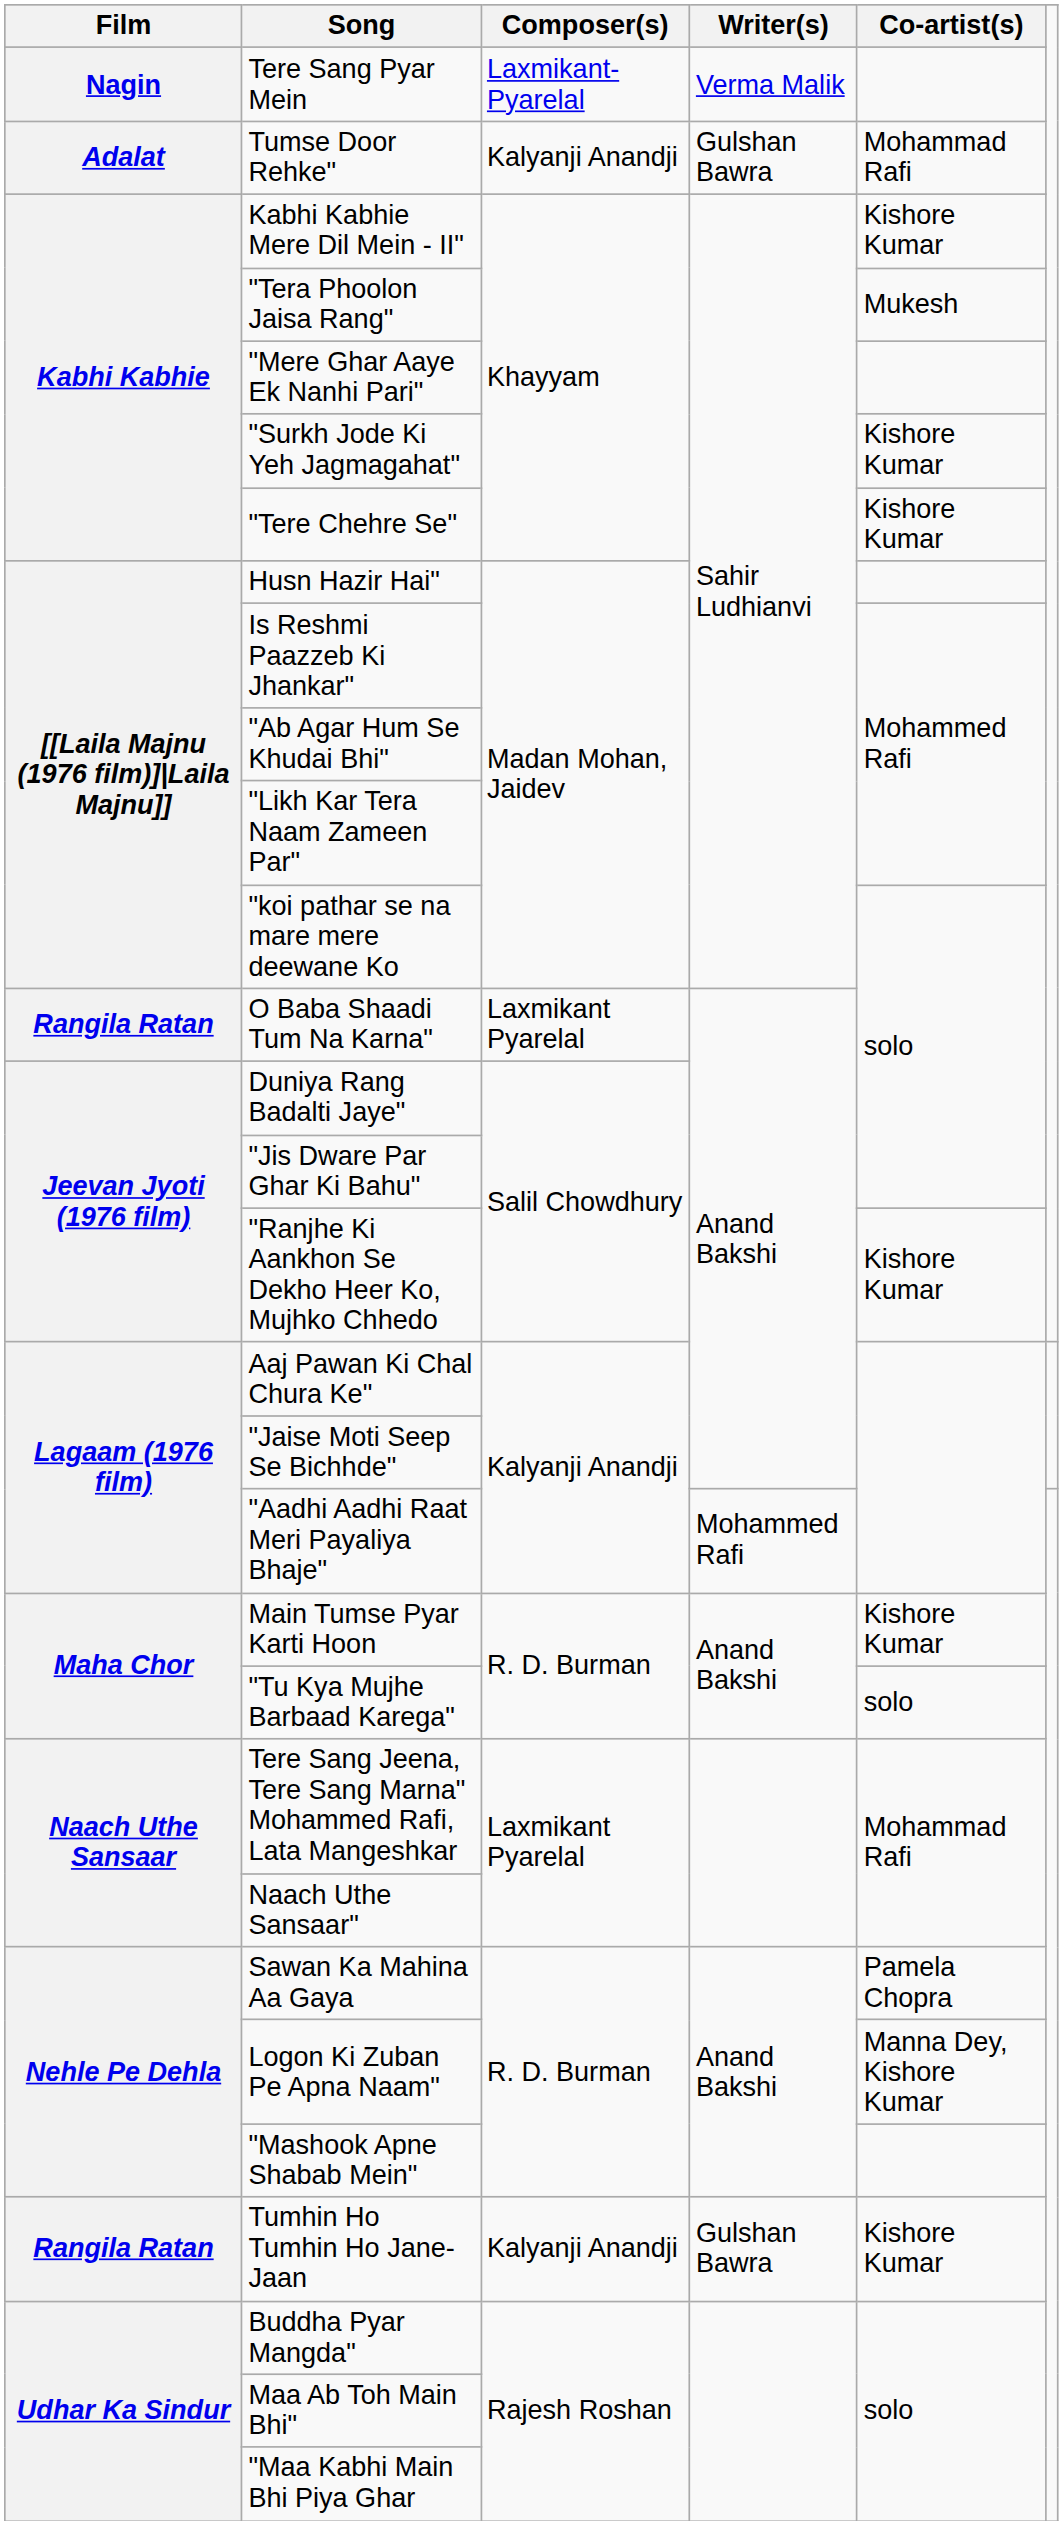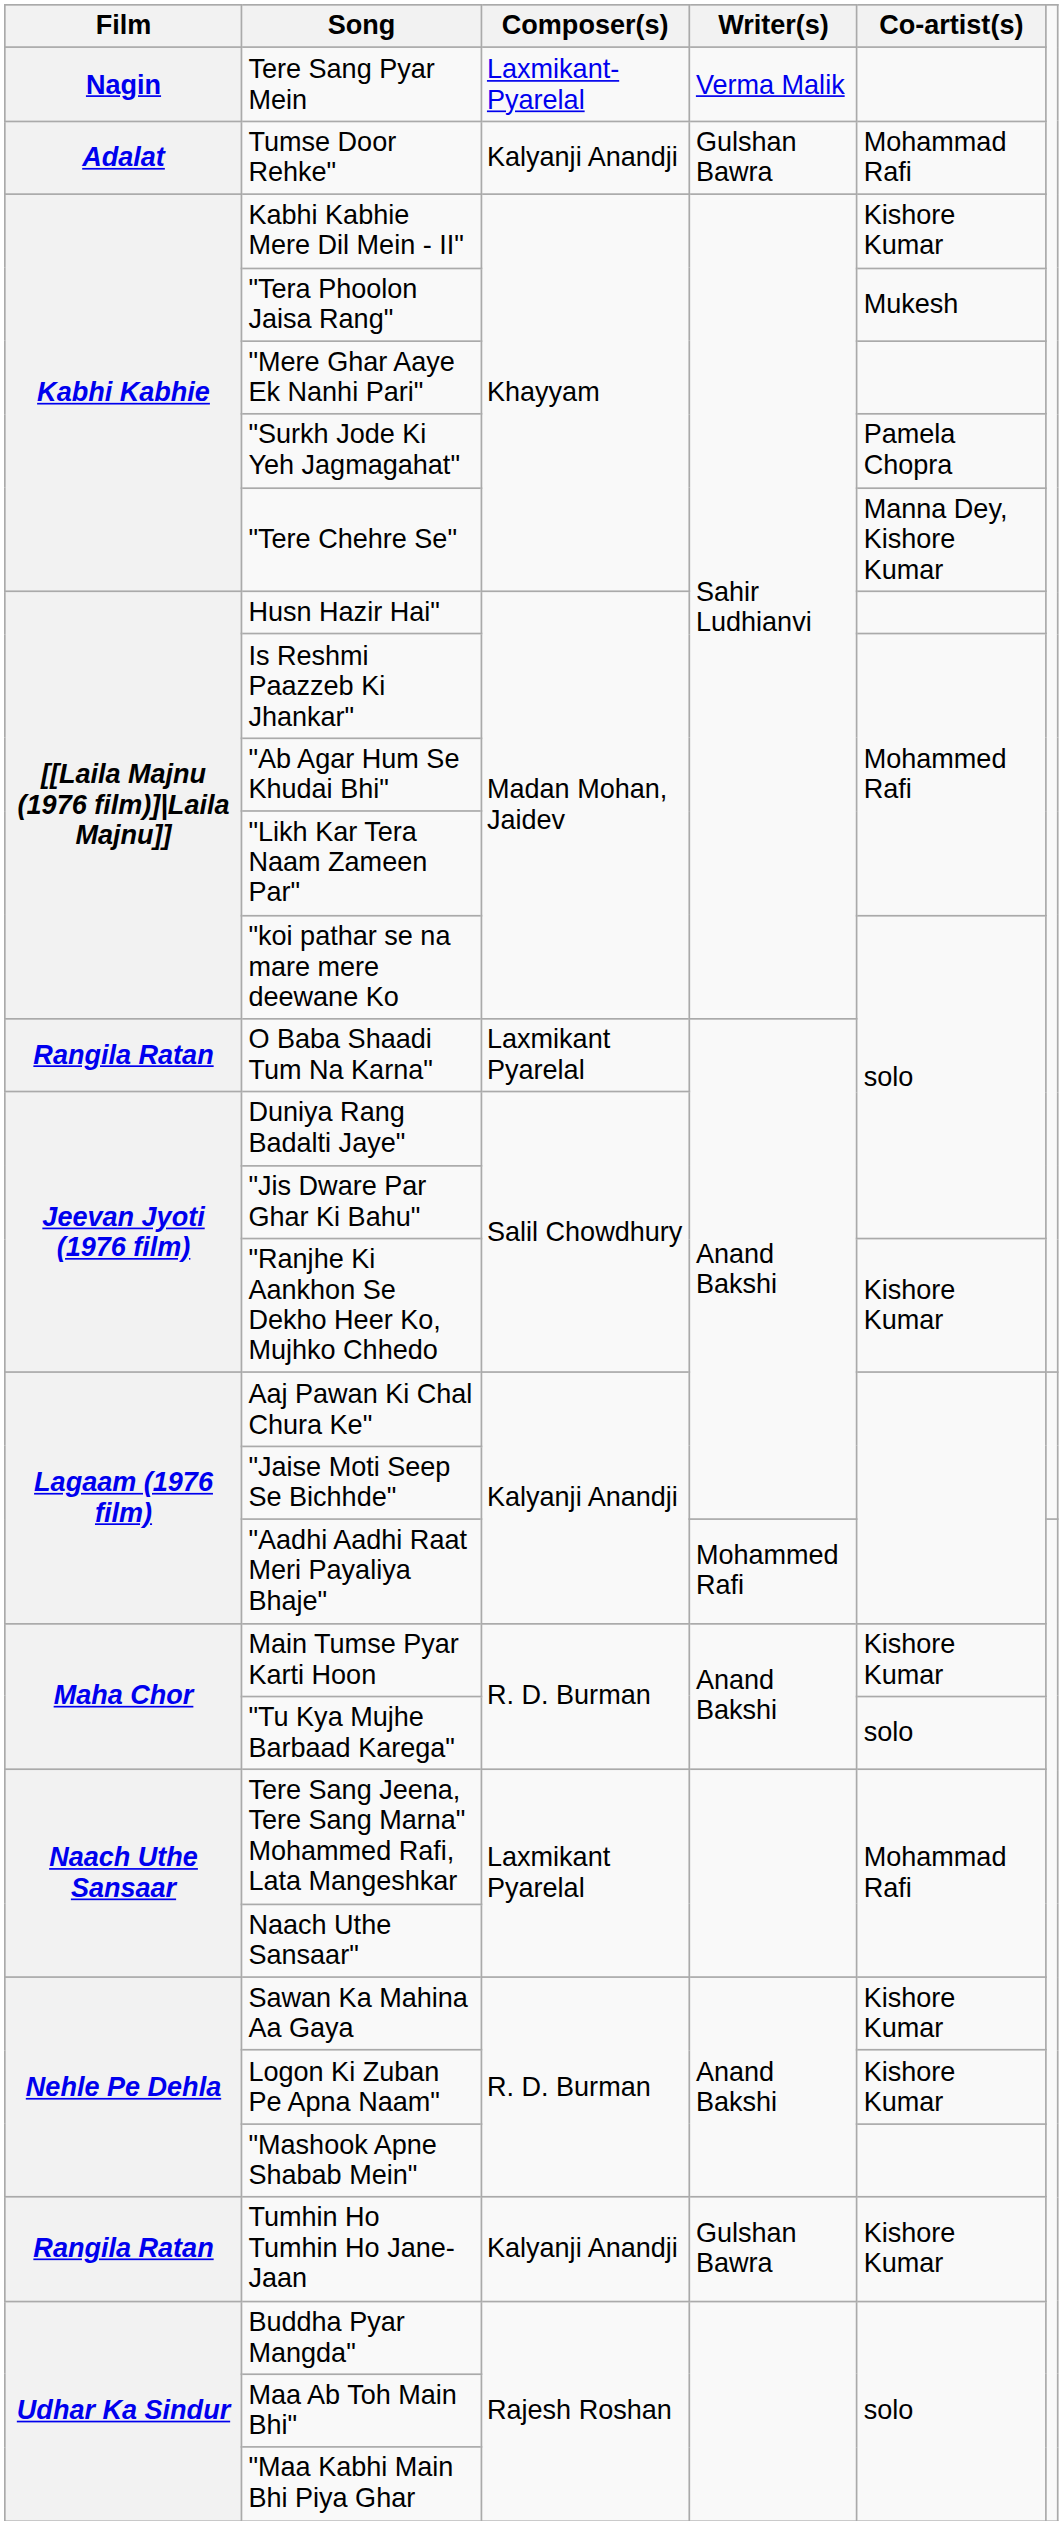(909, 450) Kishore Kumar -> (909, 450) Pamela Chopra
(909, 523) Kishore Kumar -> (936, 539) Manna Dey, Kishore Kumar
(909, 1982) Pamela Chopra -> (909, 2013) Kishore Kumar
(936, 2071) Manna Dey, Kishore Kumar -> (909, 2086) Kishore Kumar
